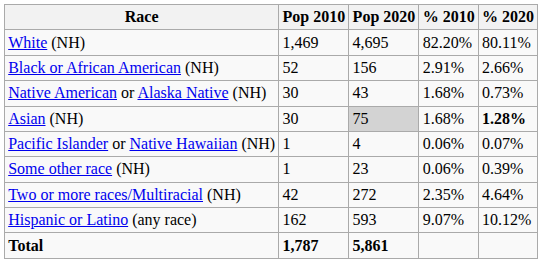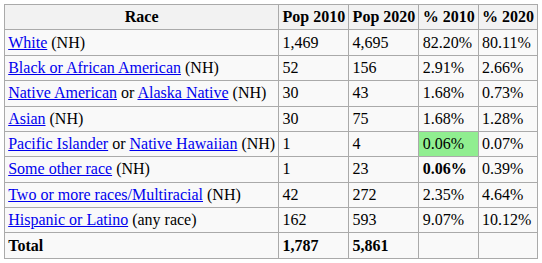(361, 118) lightgrey background -> (361, 118) no background
(504, 118) bold -> (503, 118) normal
(443, 144) no background -> (443, 144) lightgreen background
(443, 169) normal -> (445, 169) bold
